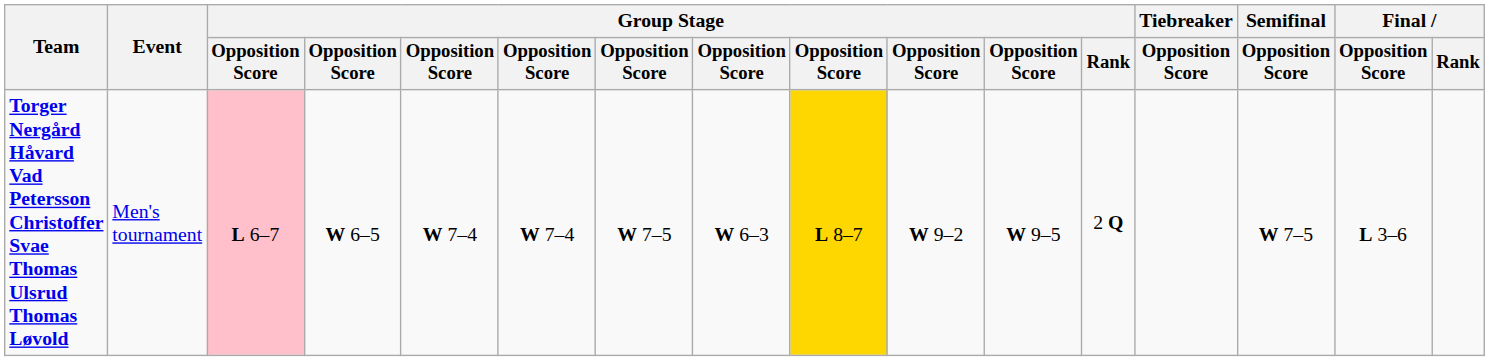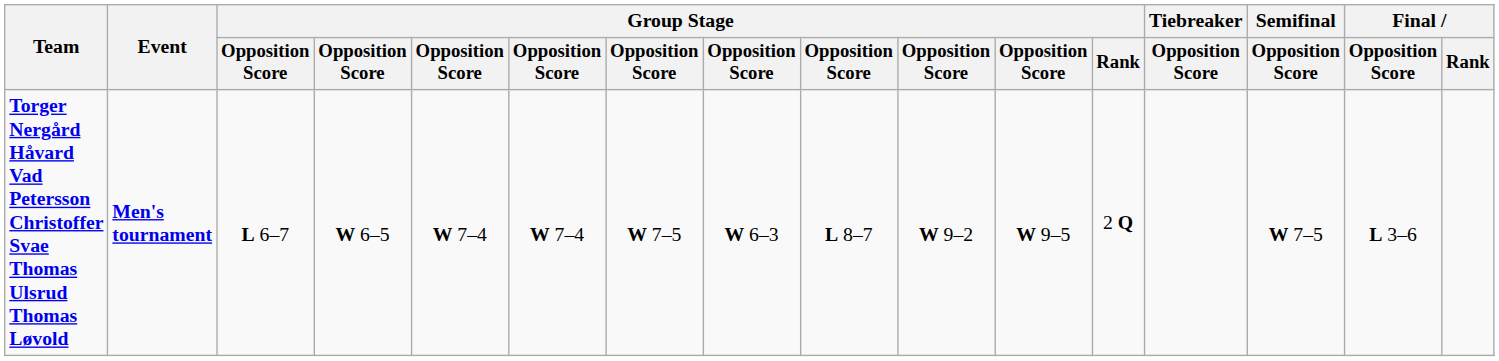(157, 222) normal -> (162, 222) bold
(255, 234) pink background -> (265, 234) no background
(839, 234) gold background -> (849, 234) no background
